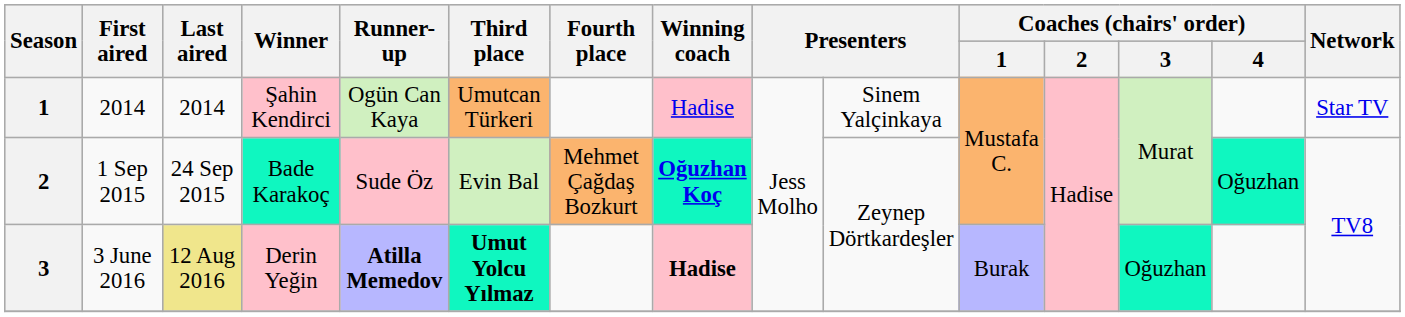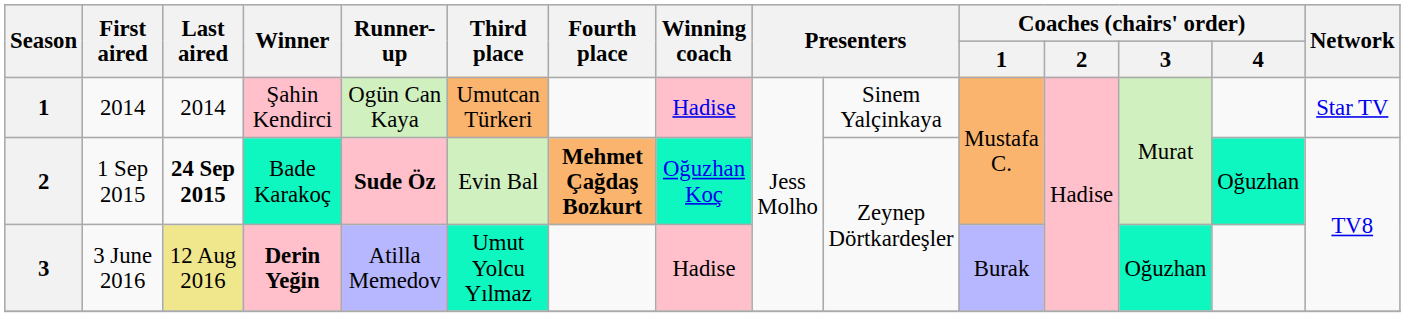(202, 182) normal -> (203, 182) bold
(394, 182) normal -> (395, 182) bold
(601, 182) normal -> (602, 182) bold
(702, 182) bold -> (704, 182) normal
(291, 268) normal -> (292, 268) bold
(394, 268) bold -> (395, 268) normal
(499, 268) bold -> (498, 268) normal
(702, 268) bold -> (704, 268) normal
